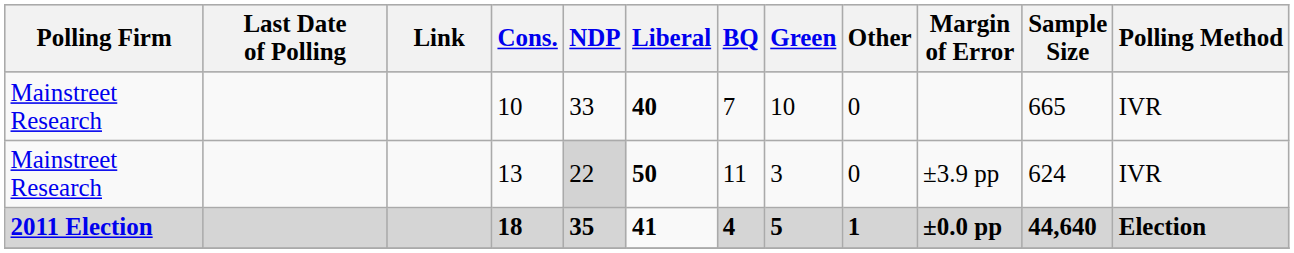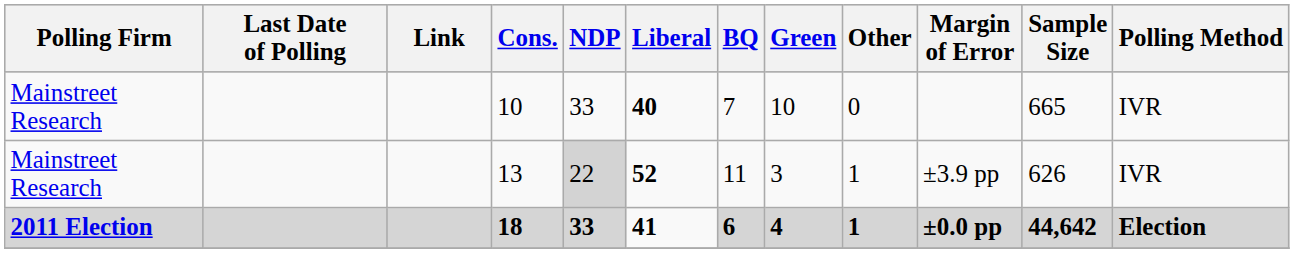(645, 173) 50 -> (645, 173) 52
(854, 173) 0 -> (854, 173) 1
(1047, 173) 624 -> (1047, 173) 626
(582, 227) 35 -> (582, 227) 33
(729, 227) 4 -> (729, 227) 6
(776, 227) 5 -> (776, 227) 4
(1063, 227) 44,640 -> (1063, 227) 44,642
